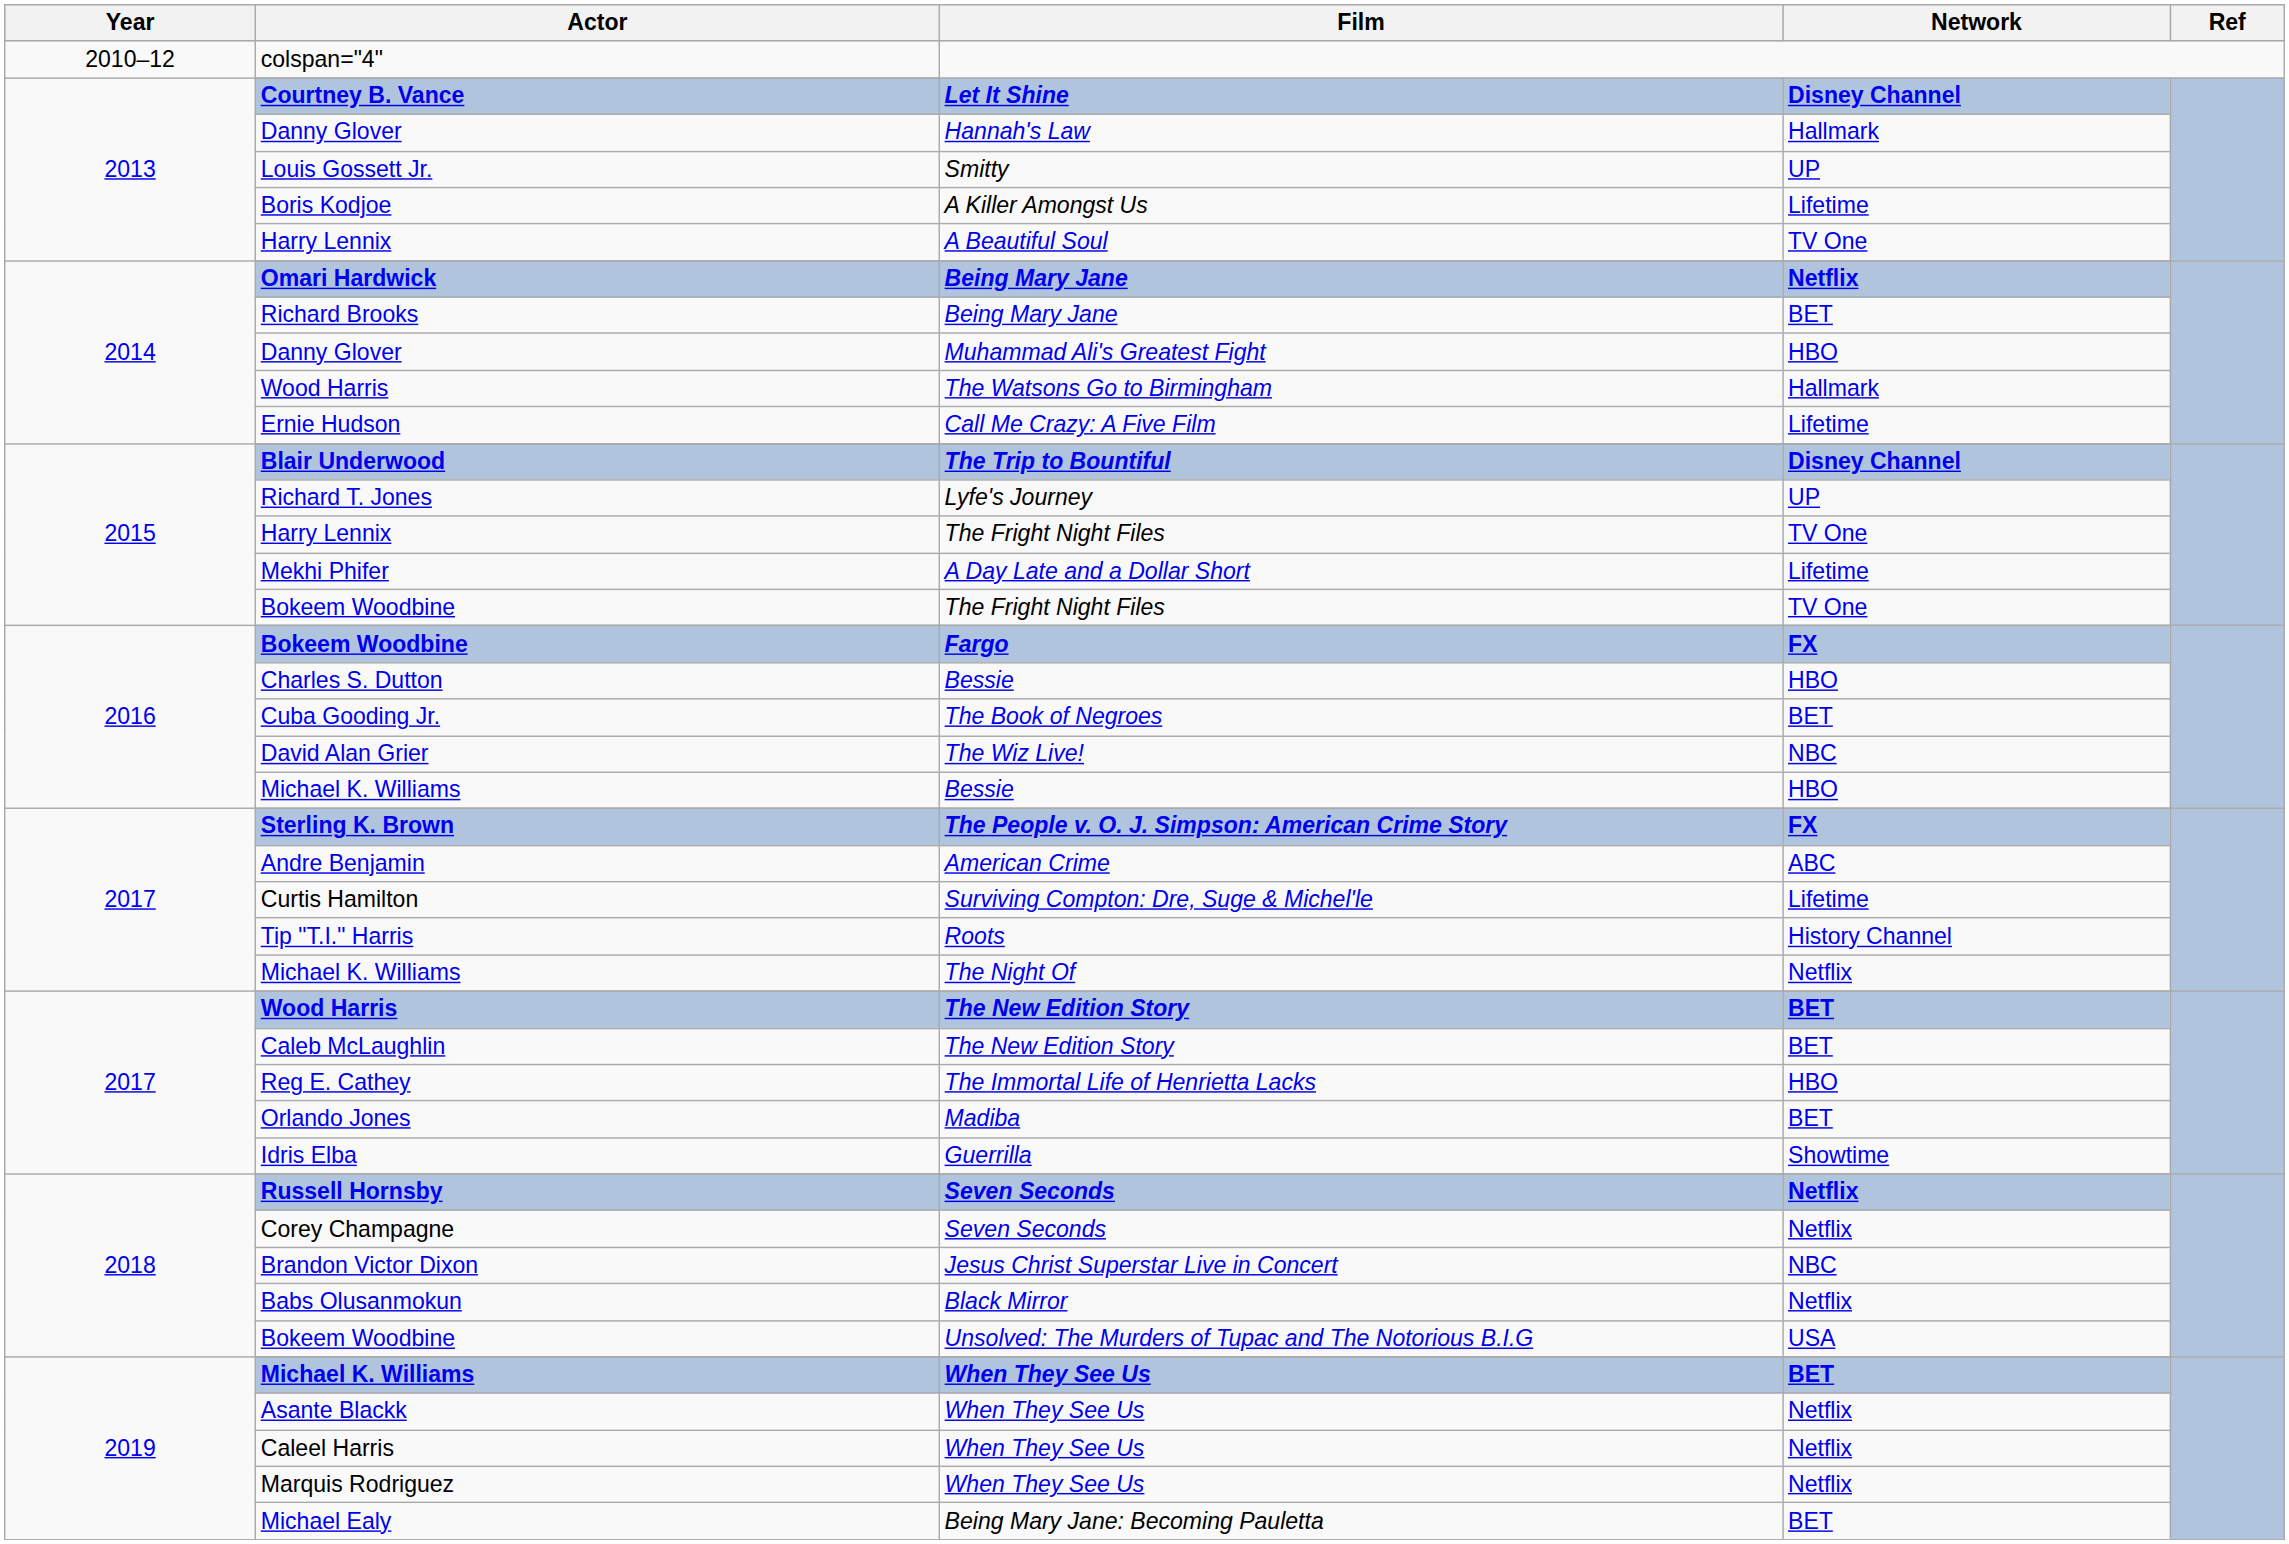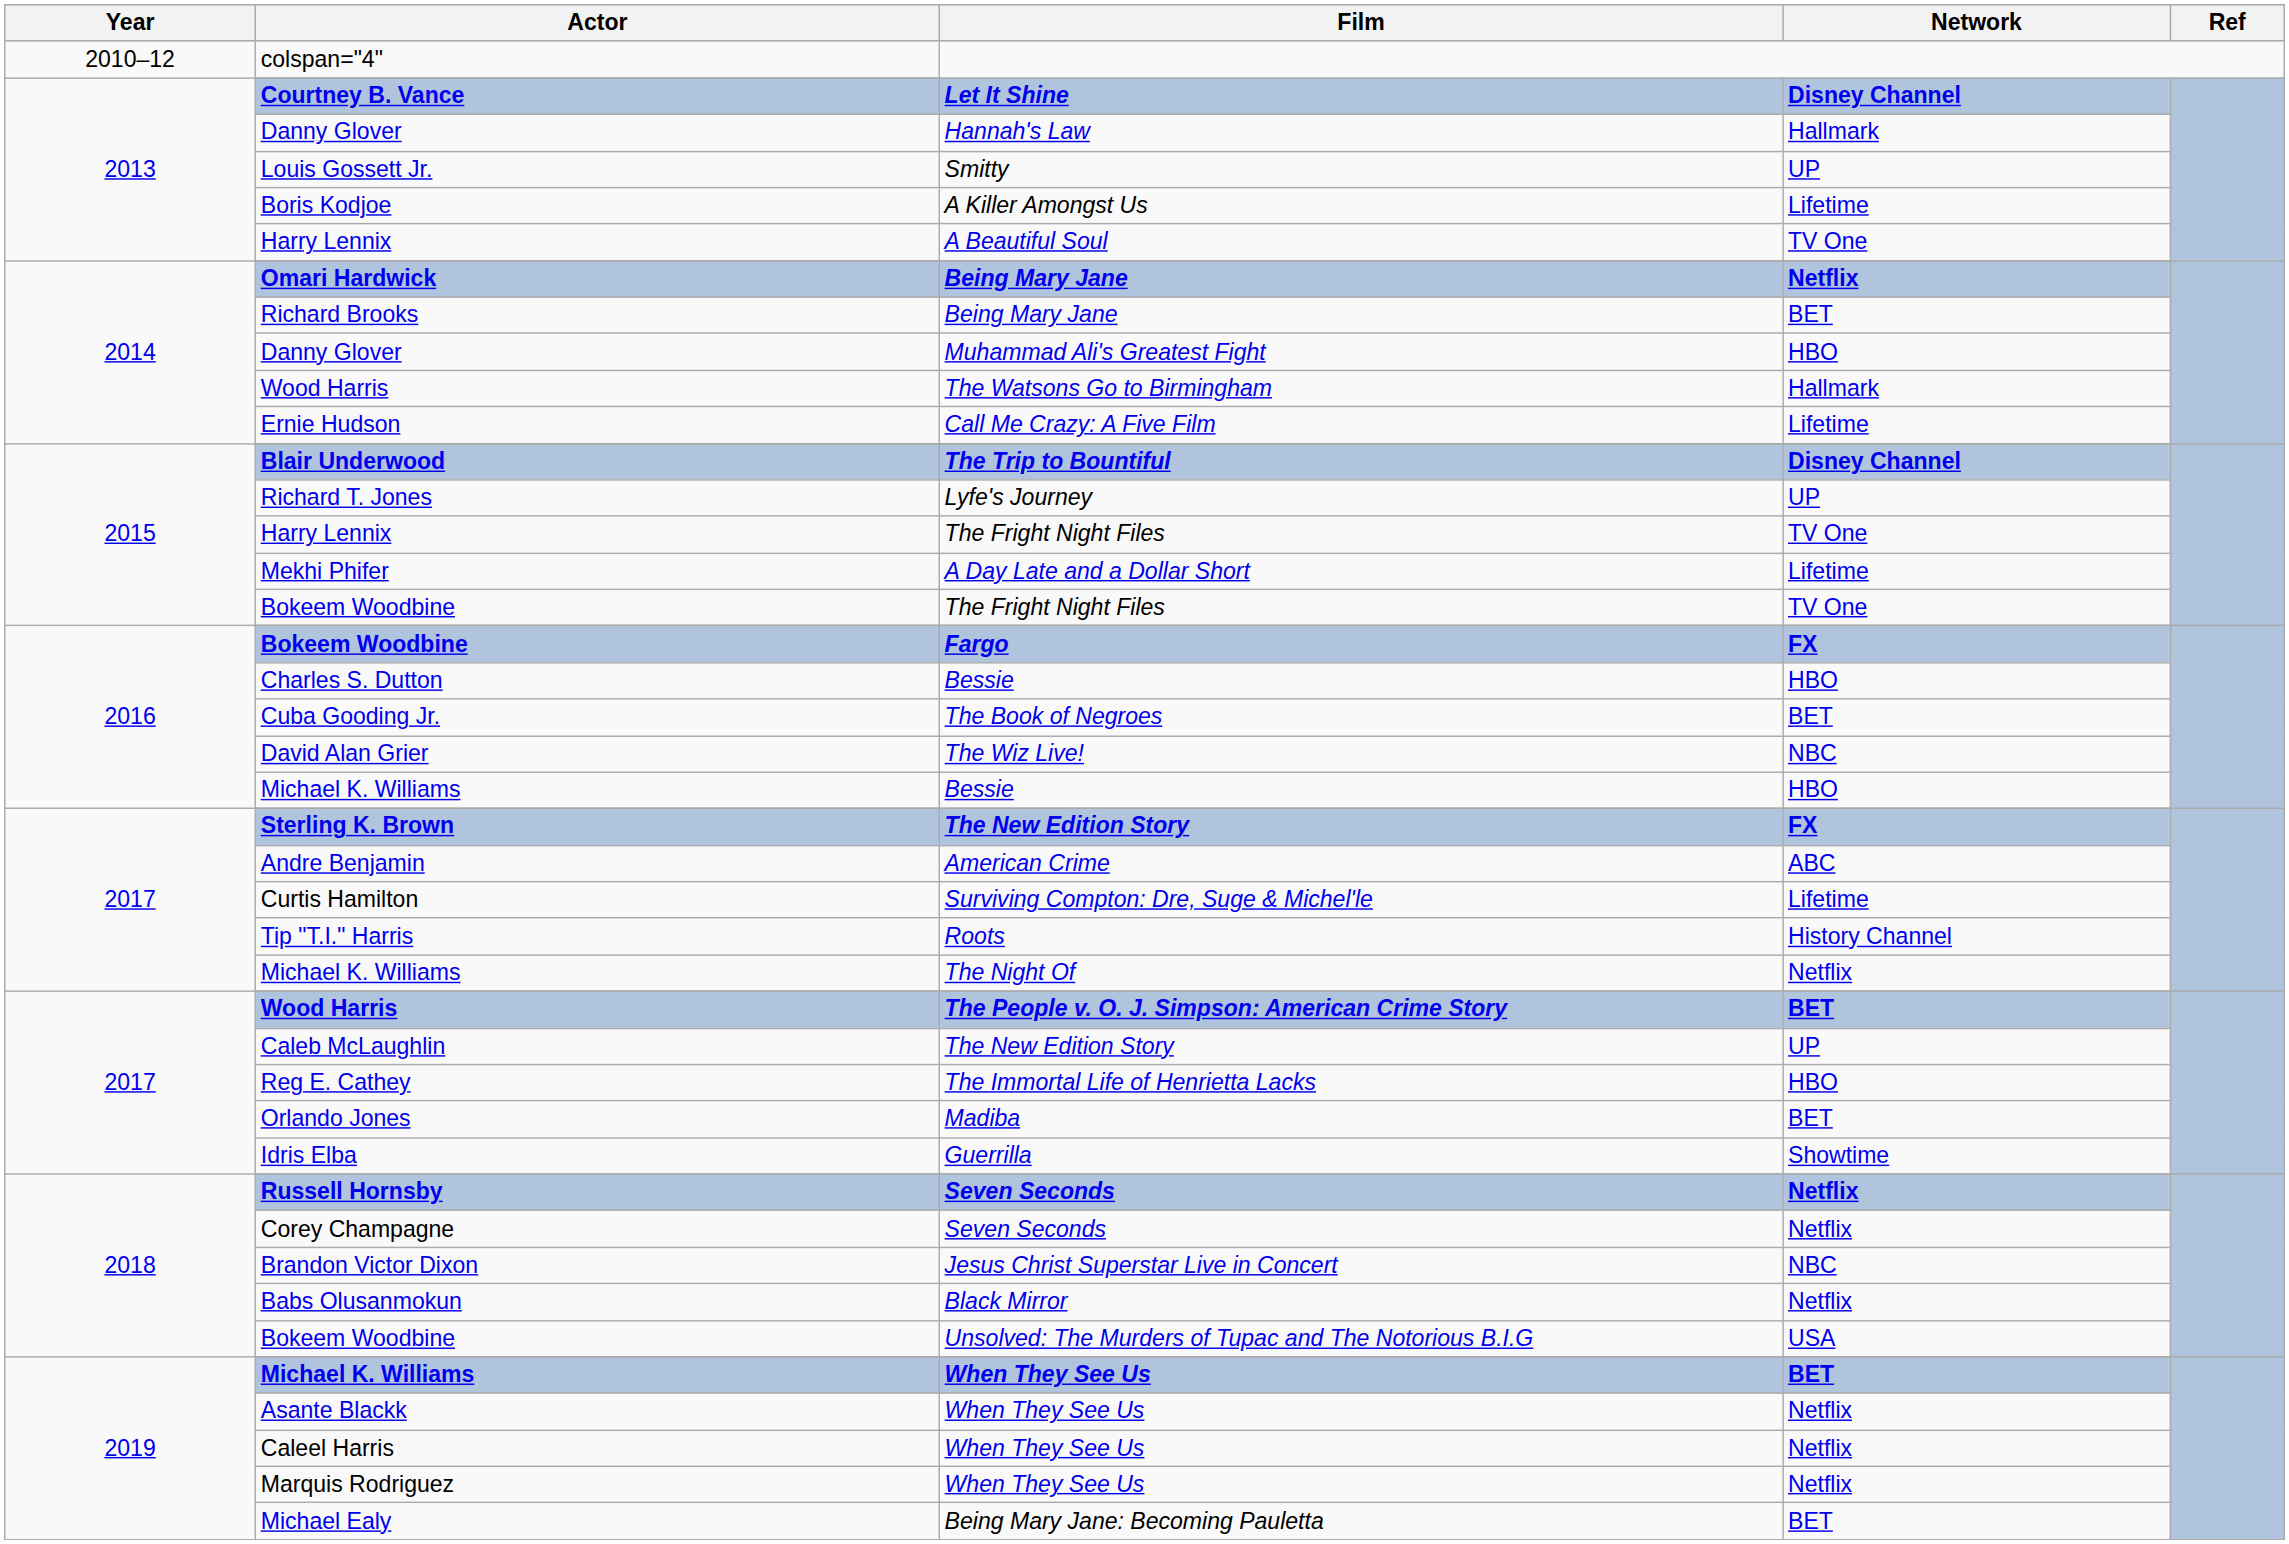(1226, 826) The People v. O. J. Simpson: American Crime Story -> (1067, 826) The New Edition Story
(1067, 1009) The New Edition Story -> (1226, 1009) The People v. O. J. Simpson: American Crime Story
(1810, 1045) BET -> (1804, 1045) UP
